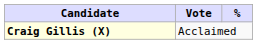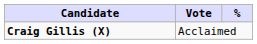(59, 31) lightyellow background -> (59, 31) no background
